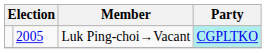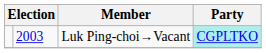(30, 36) 2005 -> (30, 36) 2003
